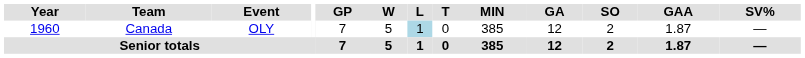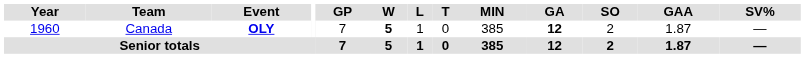(261, 28) normal -> (261, 28) bold
(388, 28) normal -> (388, 28) bold
(420, 28) lightblue background -> (420, 28) no background
(555, 28) normal -> (555, 28) bold
